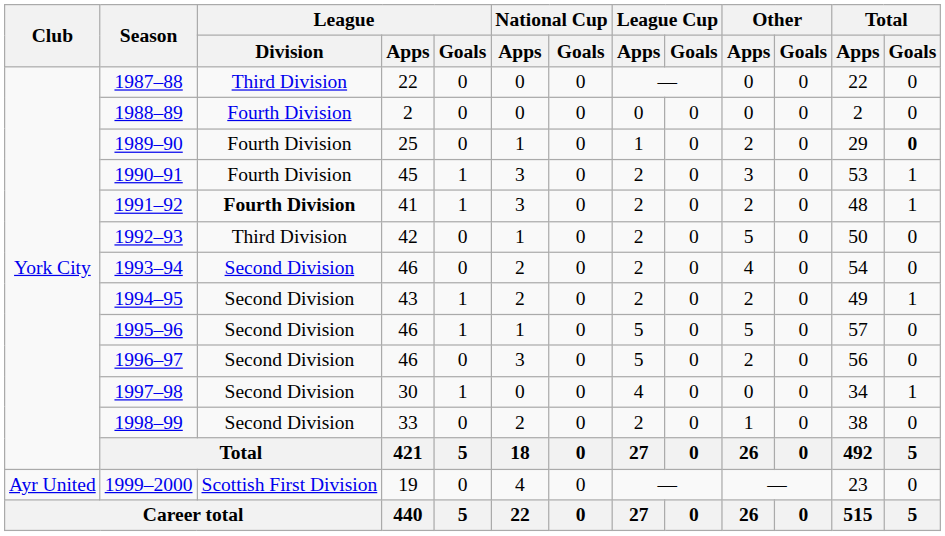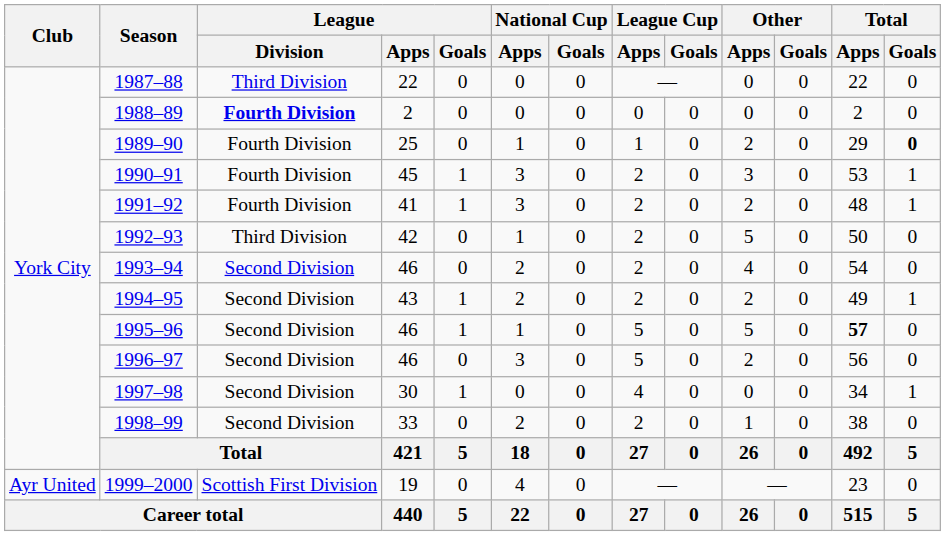(289, 112) normal -> (289, 112) bold
(289, 205) bold -> (289, 205) normal
(858, 329) normal -> (858, 329) bold
